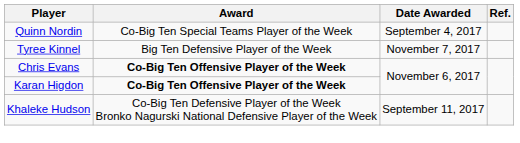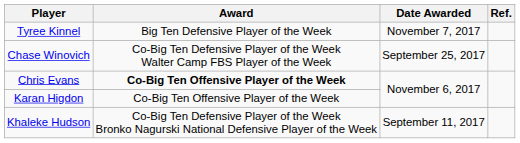- row: (49, 31)
+ row: (49, 55)
(236, 85) bold -> (236, 98) normal
